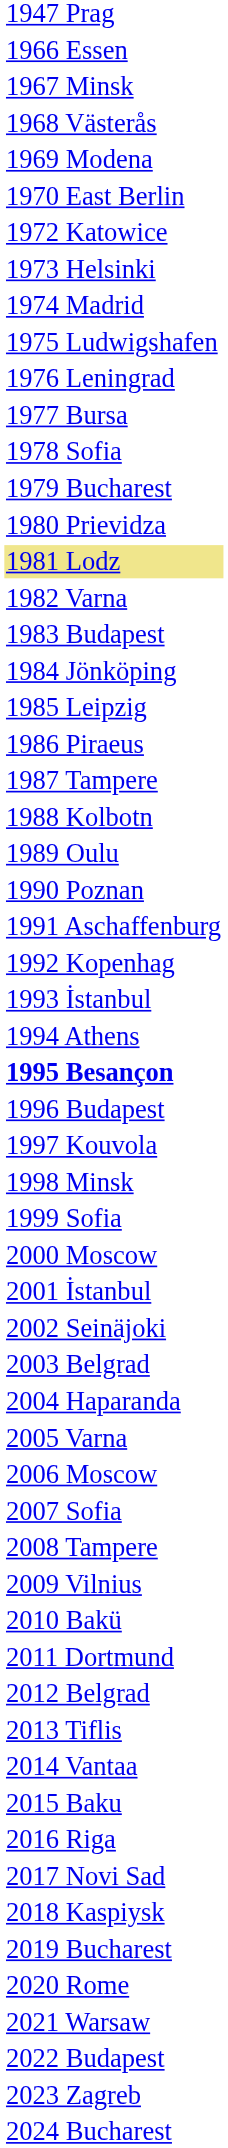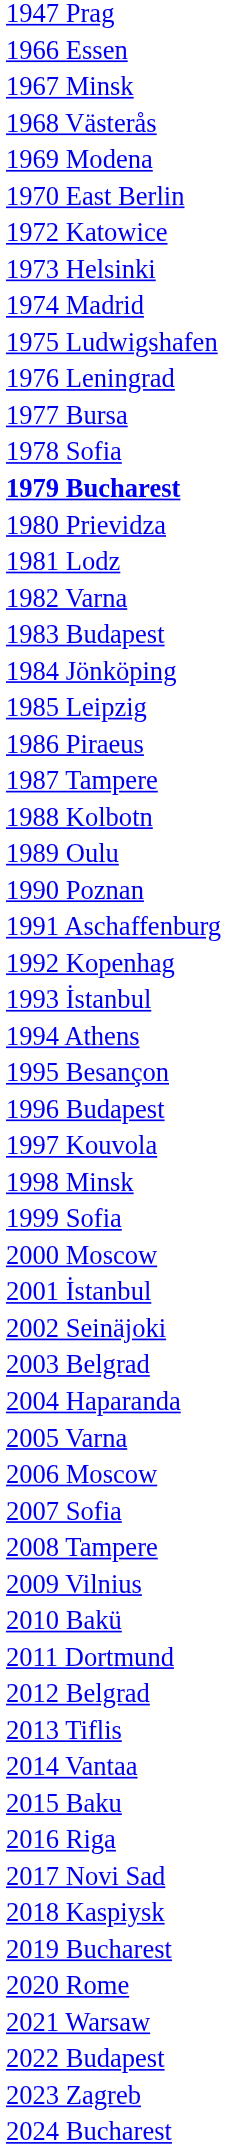(89, 488) normal -> (93, 488) bold
(63, 561) khaki background -> (63, 561) no background
(90, 1072) bold -> (87, 1072) normal
